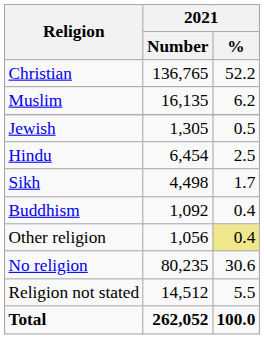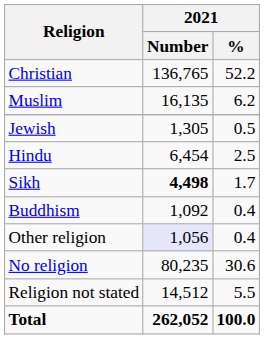(189, 182) normal -> (189, 182) bold
(189, 237) no background -> (189, 237) lavender background
(245, 237) khaki background -> (245, 237) no background
